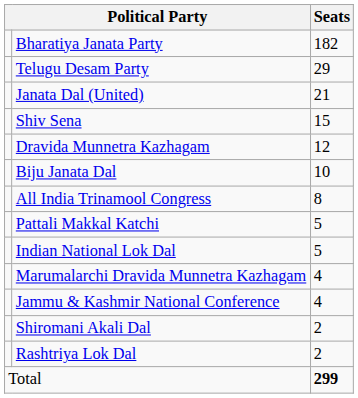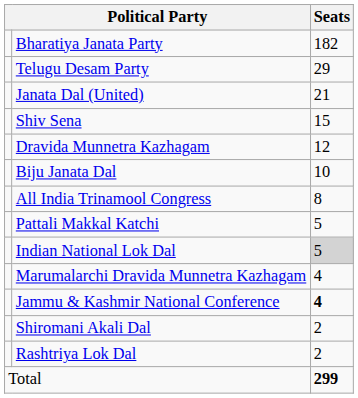(318, 250) no background -> (318, 250) lightgrey background
(318, 302) normal -> (318, 302) bold
